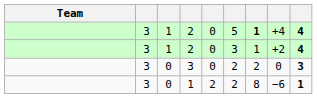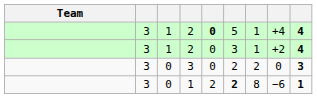(213, 31) normal -> (213, 31) bold
(257, 31) bold -> (257, 31) normal
(235, 85) normal -> (235, 85) bold
